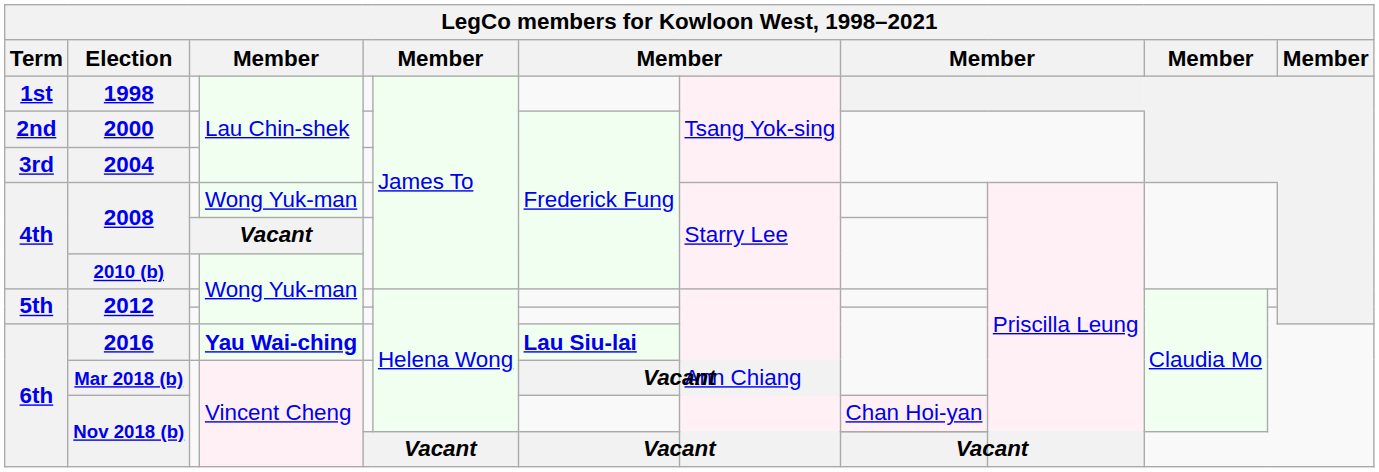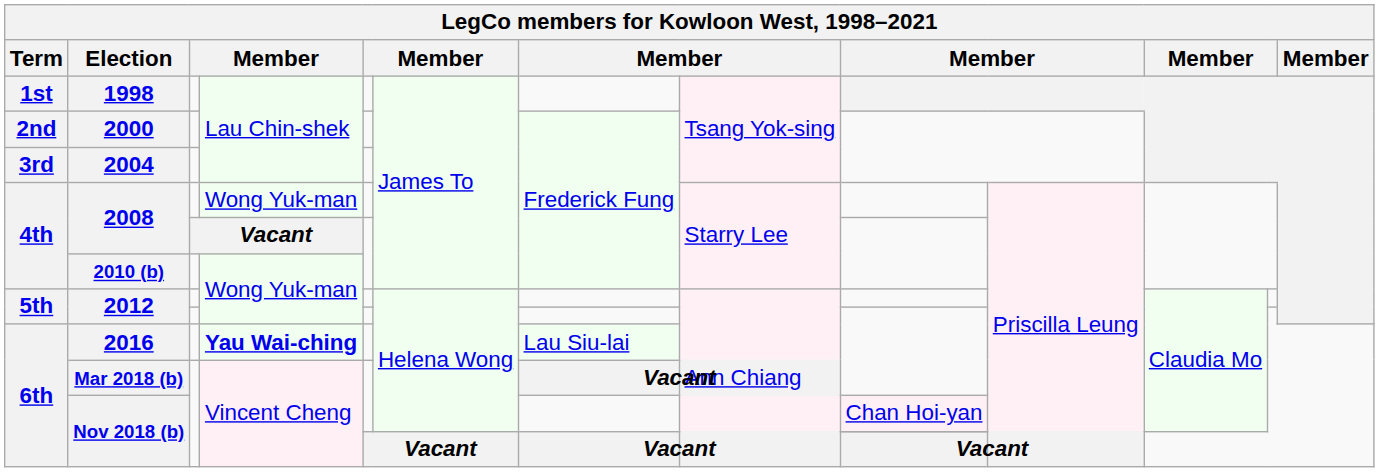(580, 341) bold -> (576, 341) normal
